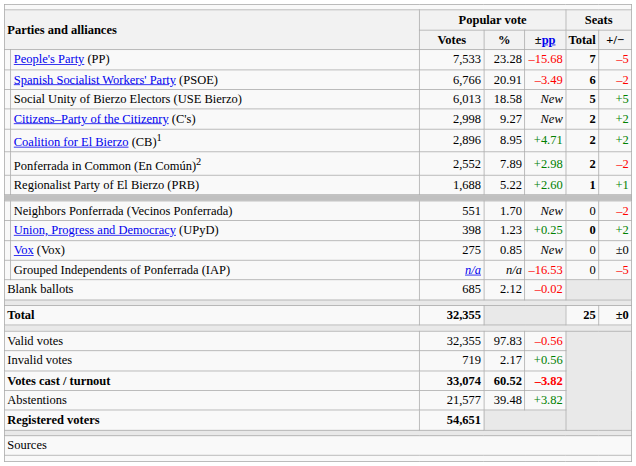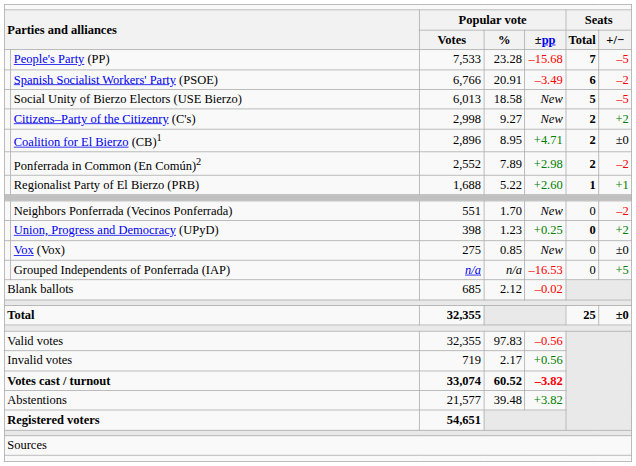(622, 99) +5 -> (623, 99) –5
(622, 140) +2 -> (622, 140) ±0
(623, 270) –5 -> (622, 270) +5
